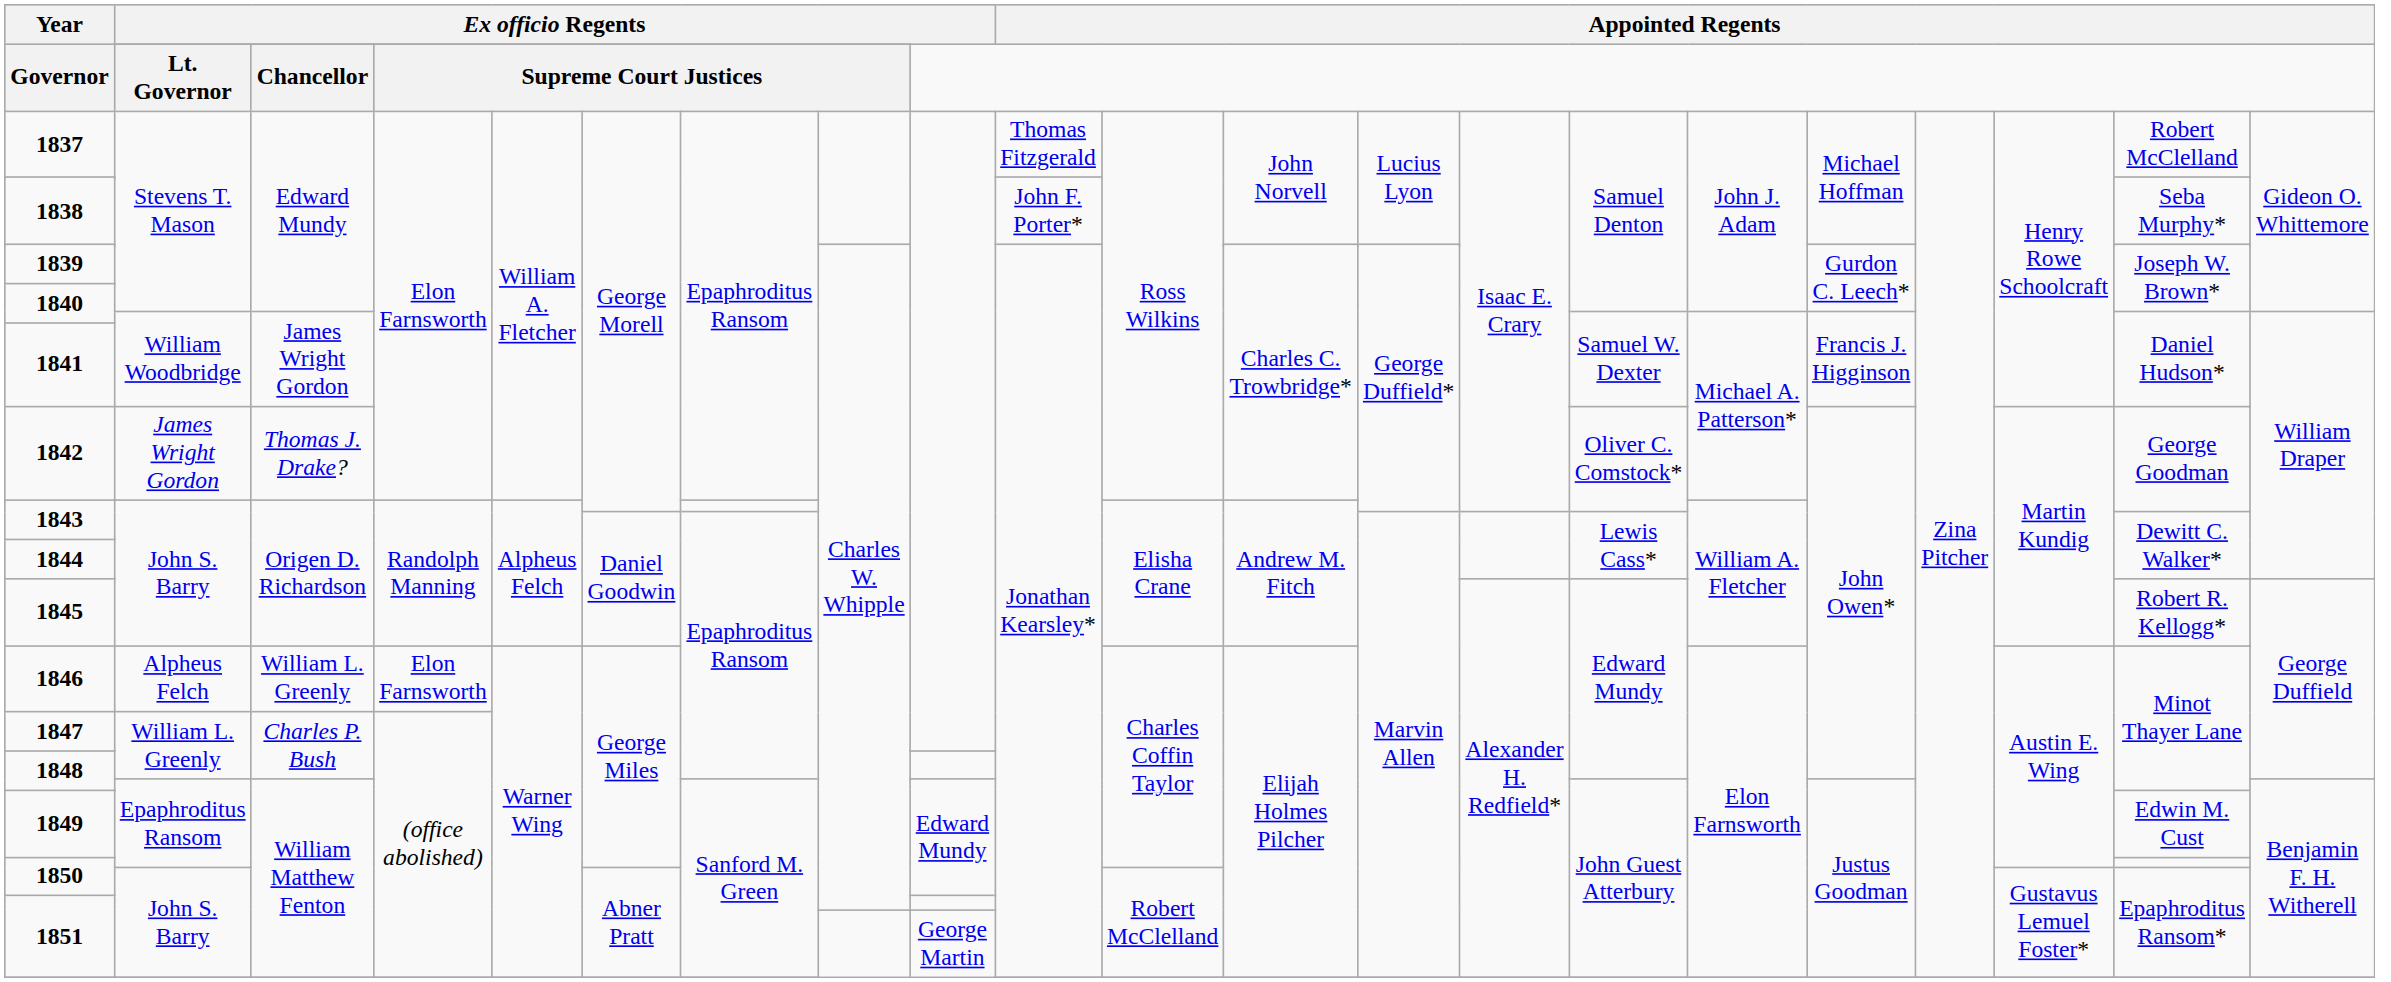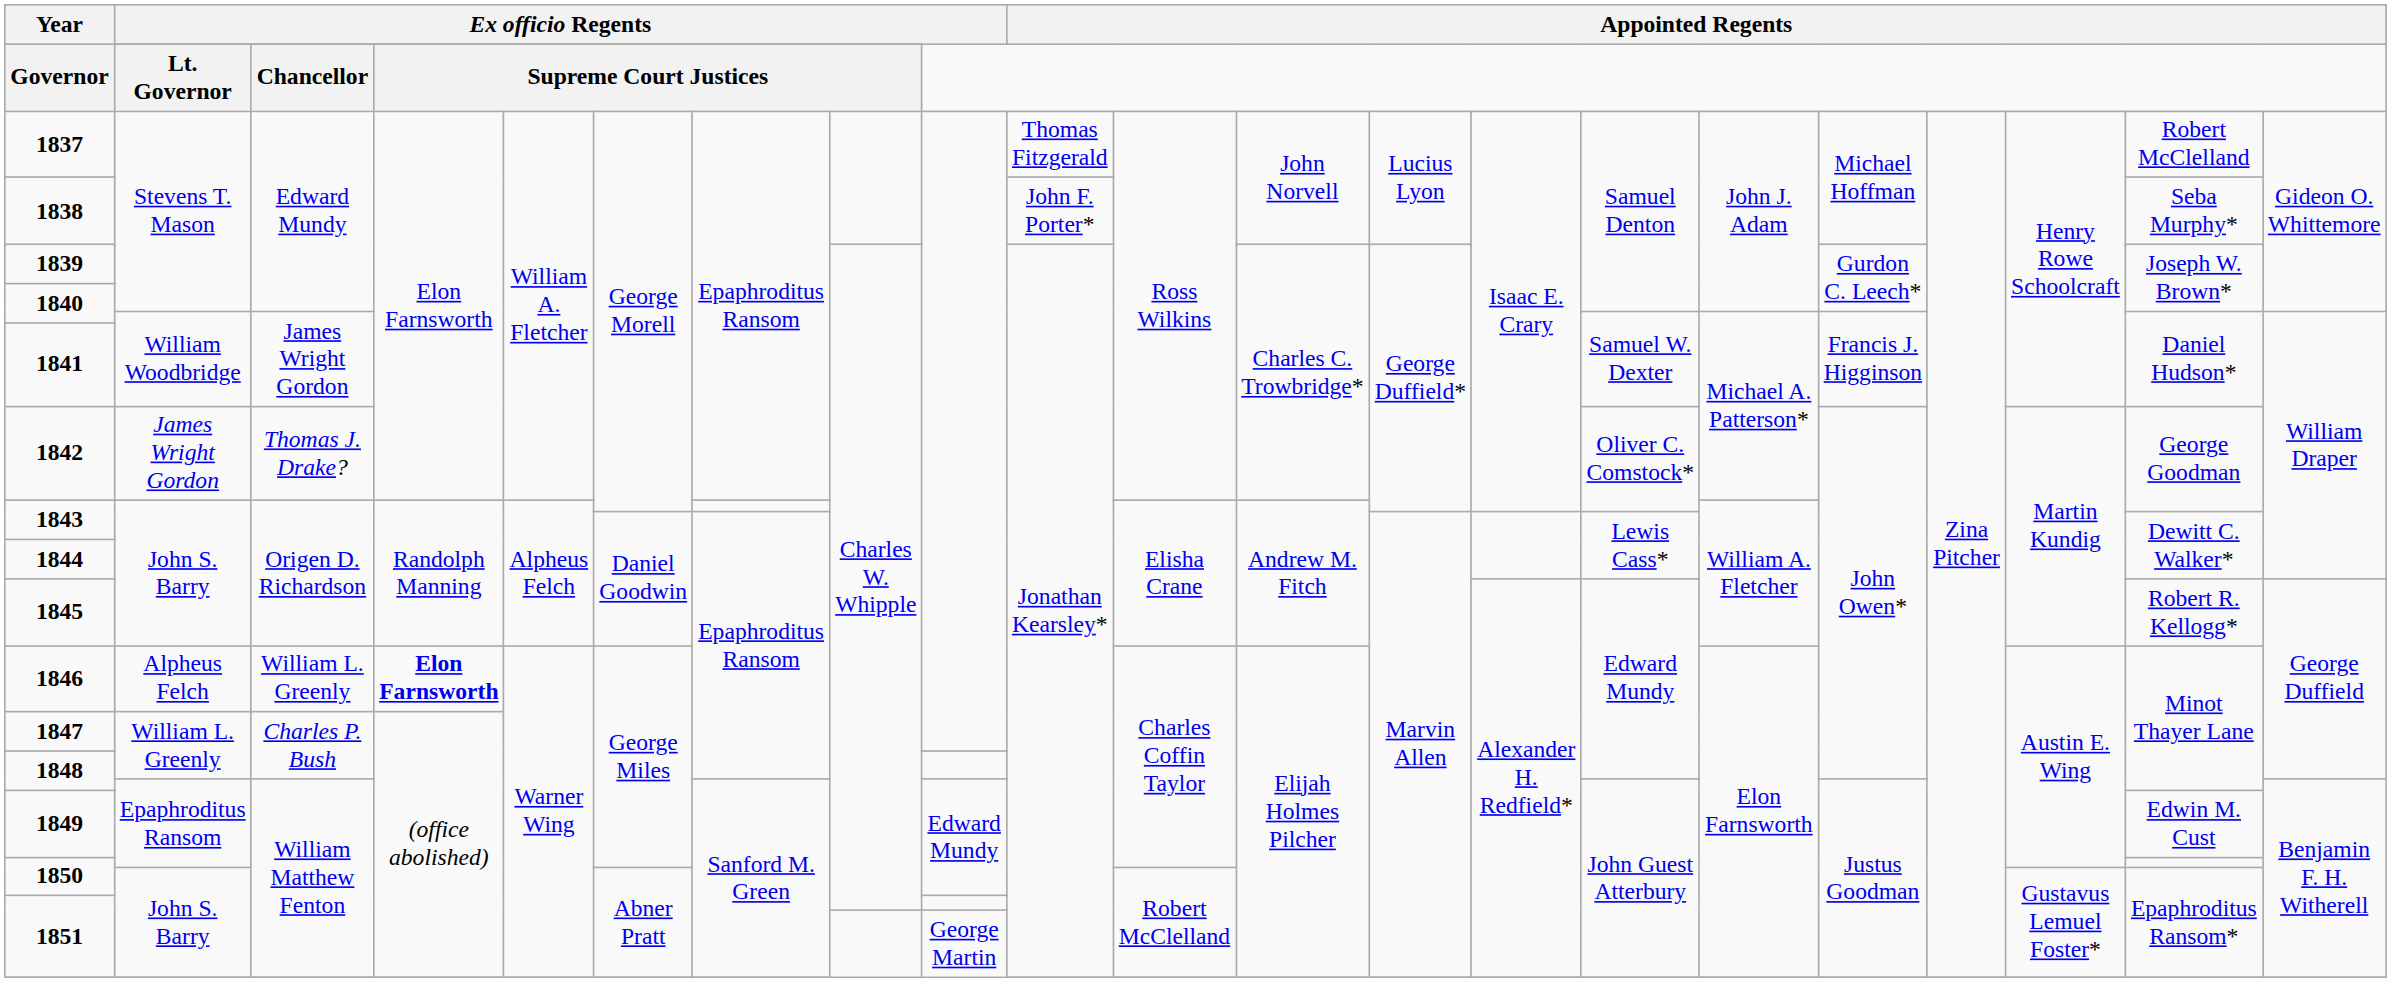(433, 678) normal -> (439, 678) bold
